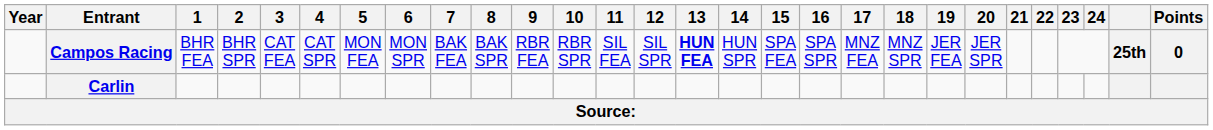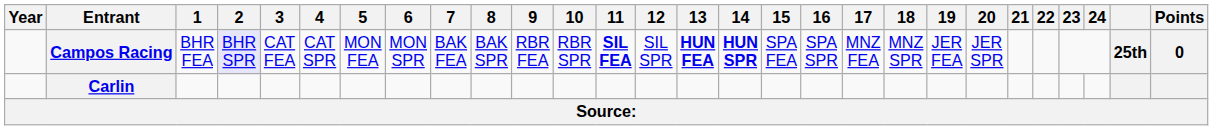(239, 51) no background -> (239, 51) lavender background
(615, 51) normal -> (615, 51) bold
(740, 51) normal -> (740, 51) bold
